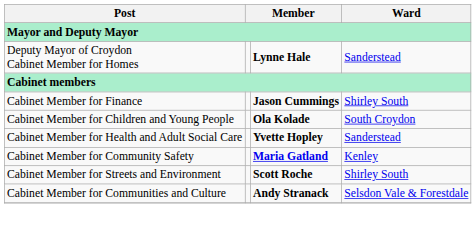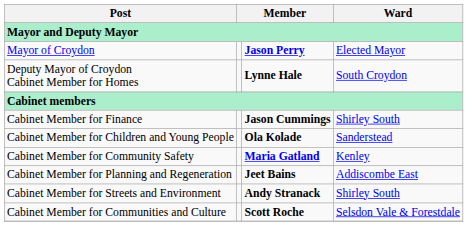+ row: (51, 50)
(373, 57) Sanderstead -> (371, 75) South Croydon
(380, 119) South Croydon -> (364, 138) Sanderstead
- row: (125, 138)
+ row: (119, 175)
(283, 175) Scott Roche -> (282, 193) Andy Stranack
(291, 193) Andy Stranack -> (274, 212) Scott Roche
